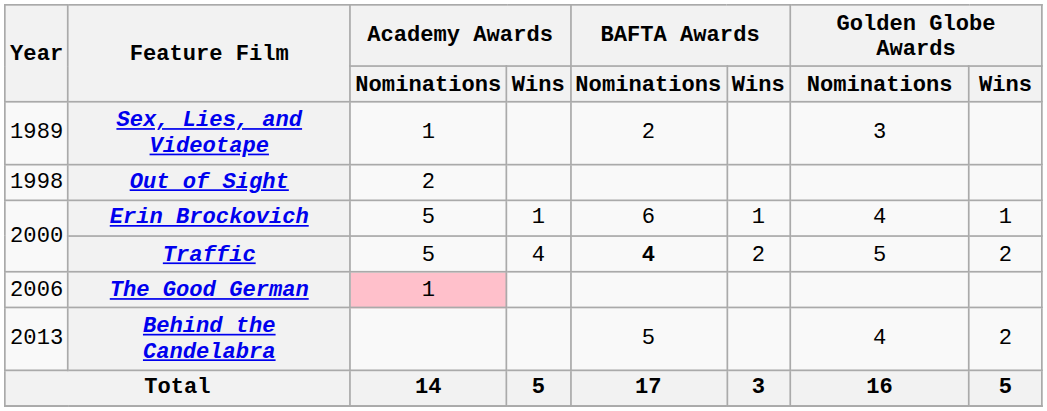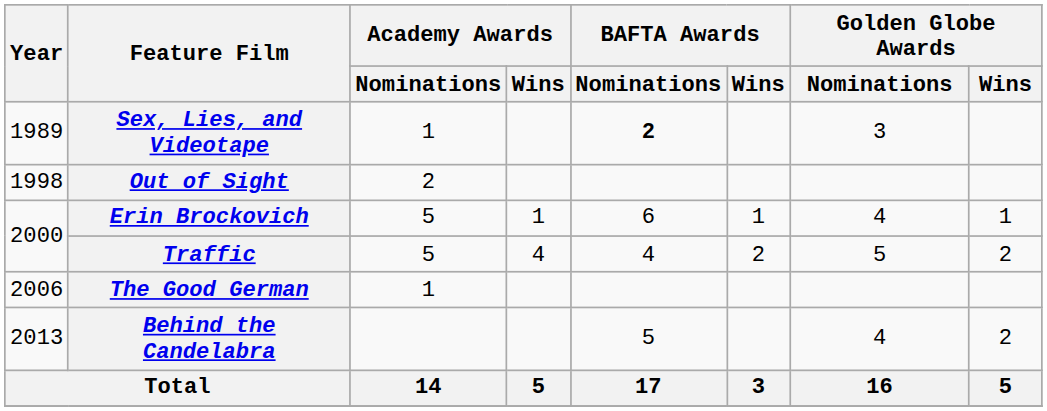(648, 133) normal -> (648, 133) bold
(648, 254) bold -> (648, 254) normal
(428, 290) pink background -> (428, 290) no background
